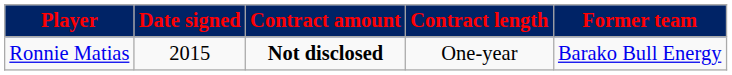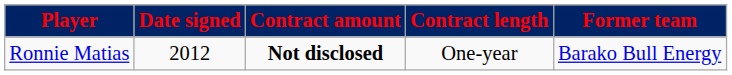(190, 53) 2015 -> (190, 53) 2012
